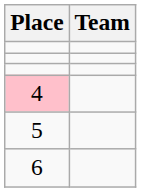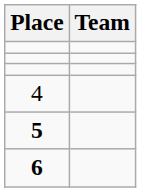(37, 92) pink background -> (37, 92) no background
(37, 130) normal -> (37, 130) bold
(37, 167) normal -> (37, 167) bold
